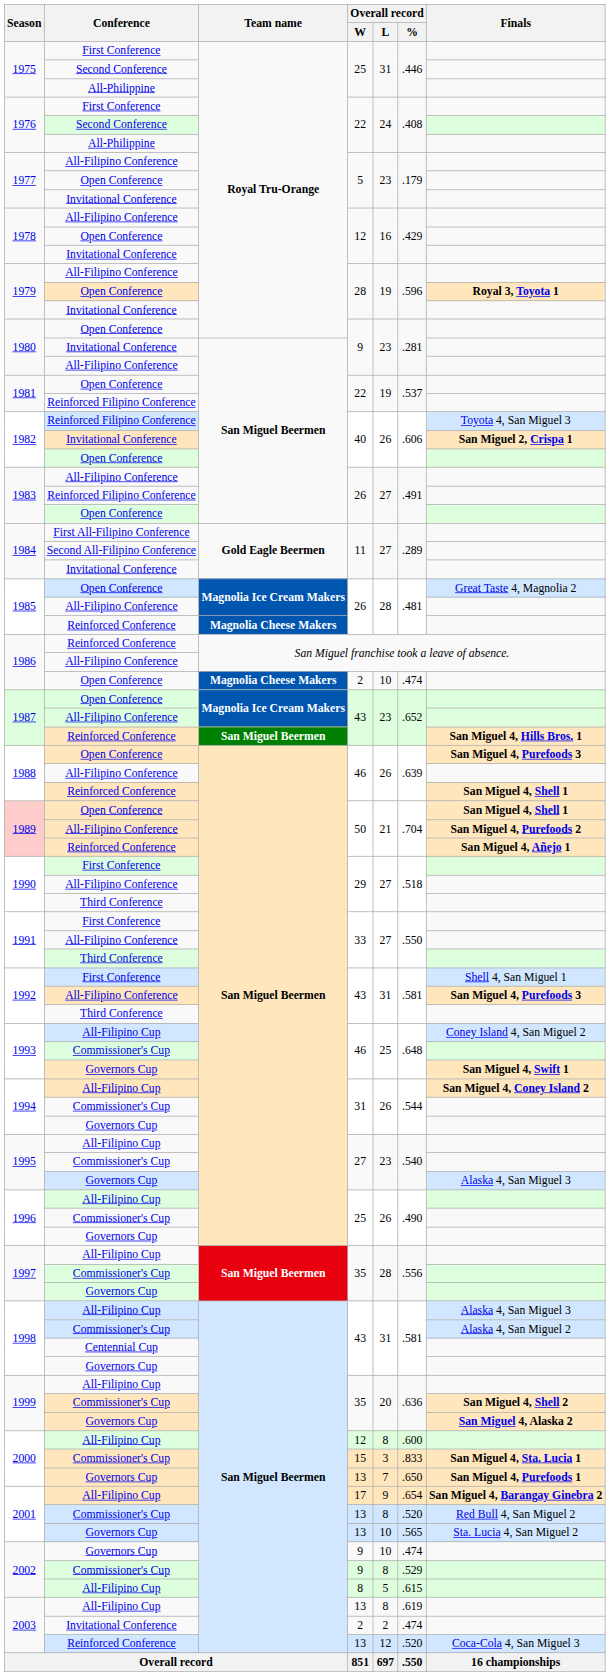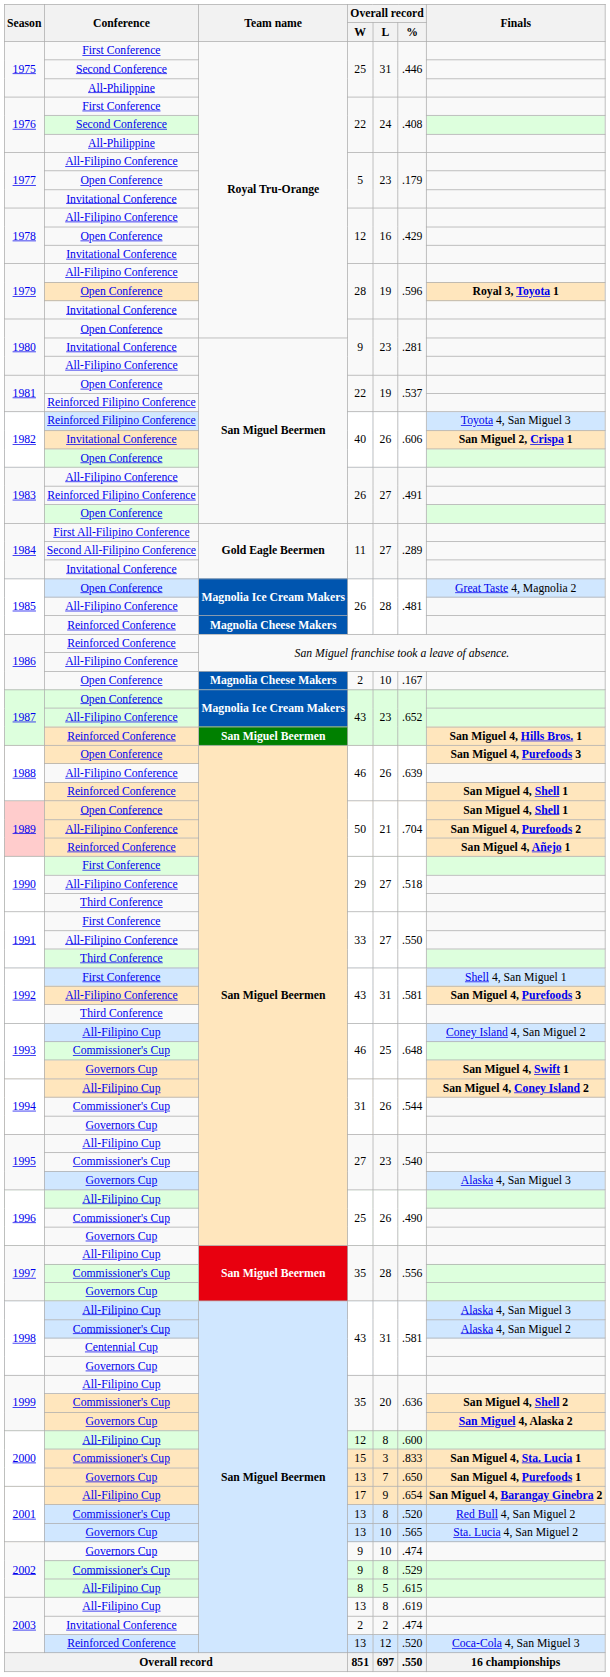(412, 680) .474 -> (412, 680) .167
